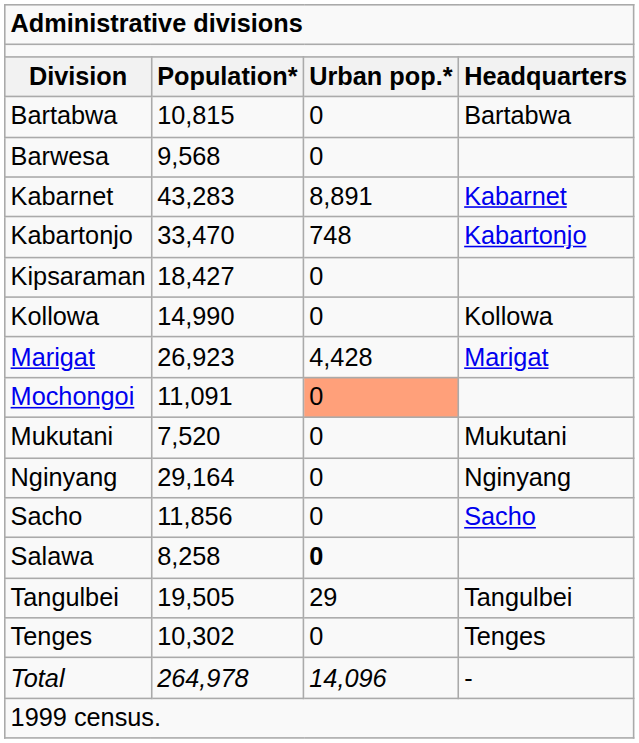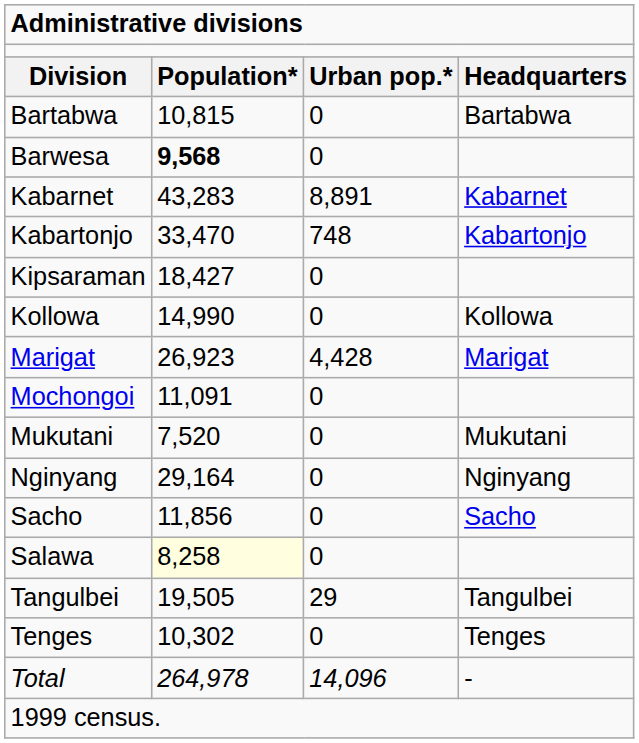(189, 156) normal -> (189, 156) bold
(316, 397) lightsalmon background -> (316, 397) no background
(189, 557) no background -> (189, 557) lightyellow background
(316, 557) bold -> (316, 557) normal
